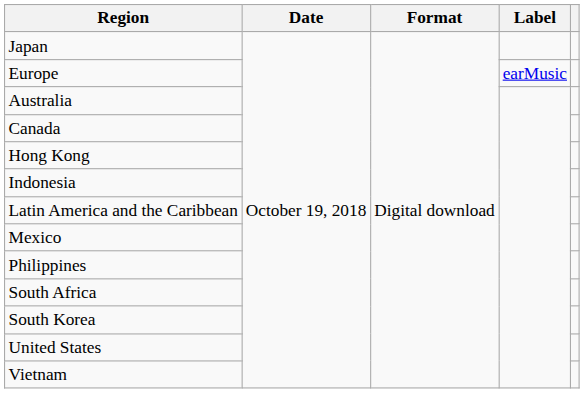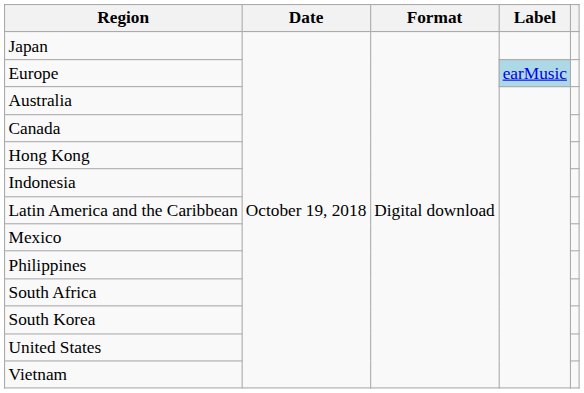(535, 73) no background -> (535, 73) lightblue background
